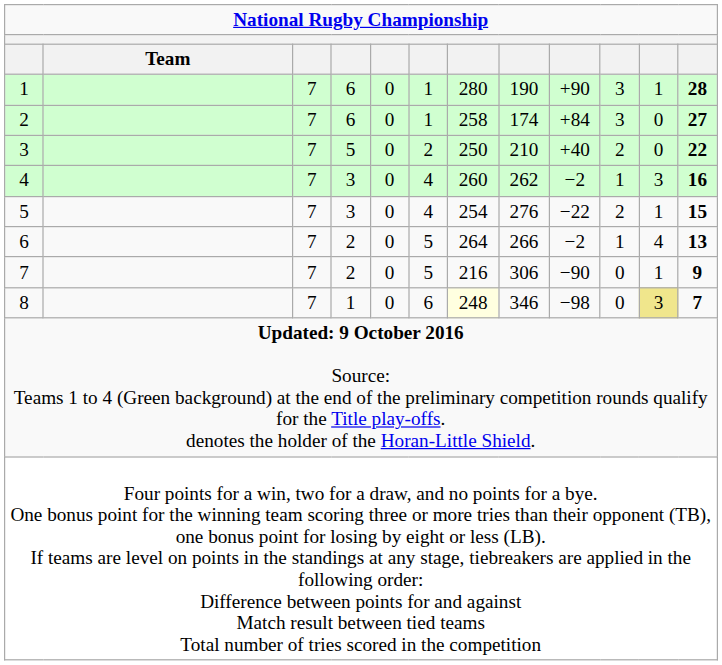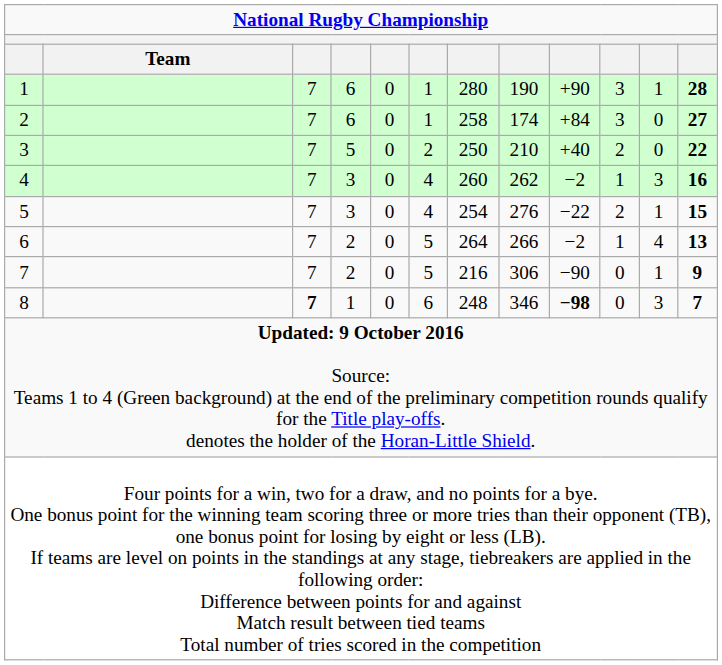(312, 302) normal -> (312, 302) bold
(473, 302) lightyellow background -> (473, 302) no background
(575, 302) normal -> (575, 302) bold
(659, 302) khaki background -> (659, 302) no background
